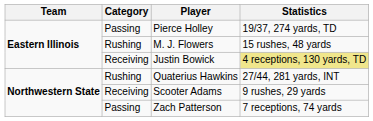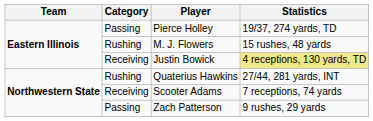(284, 92) 9 rushes, 29 yards -> (292, 92) 7 receptions, 74 yards
(292, 108) 7 receptions, 74 yards -> (284, 108) 9 rushes, 29 yards
